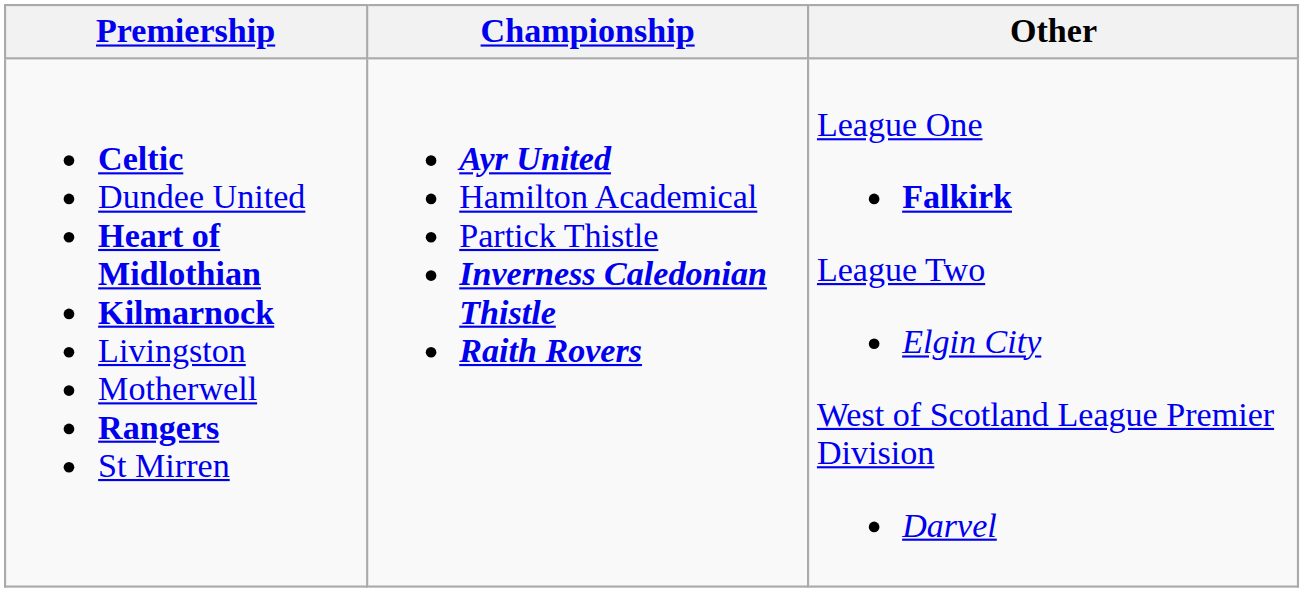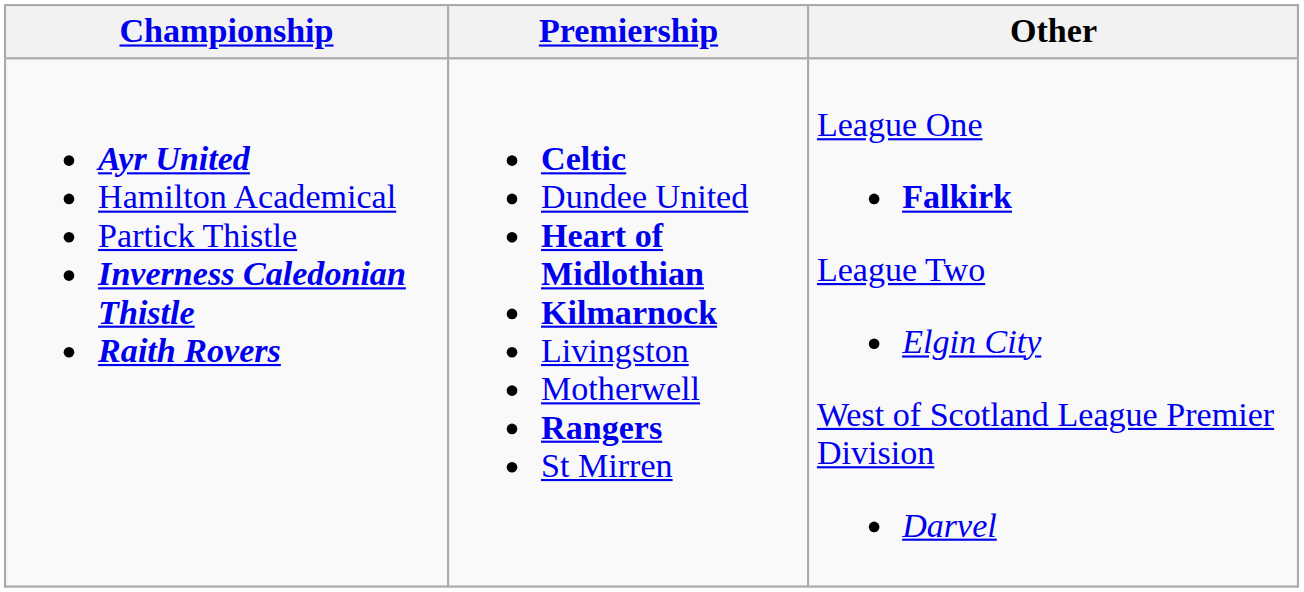columns swapped: (186, 31) <-> (588, 31)
